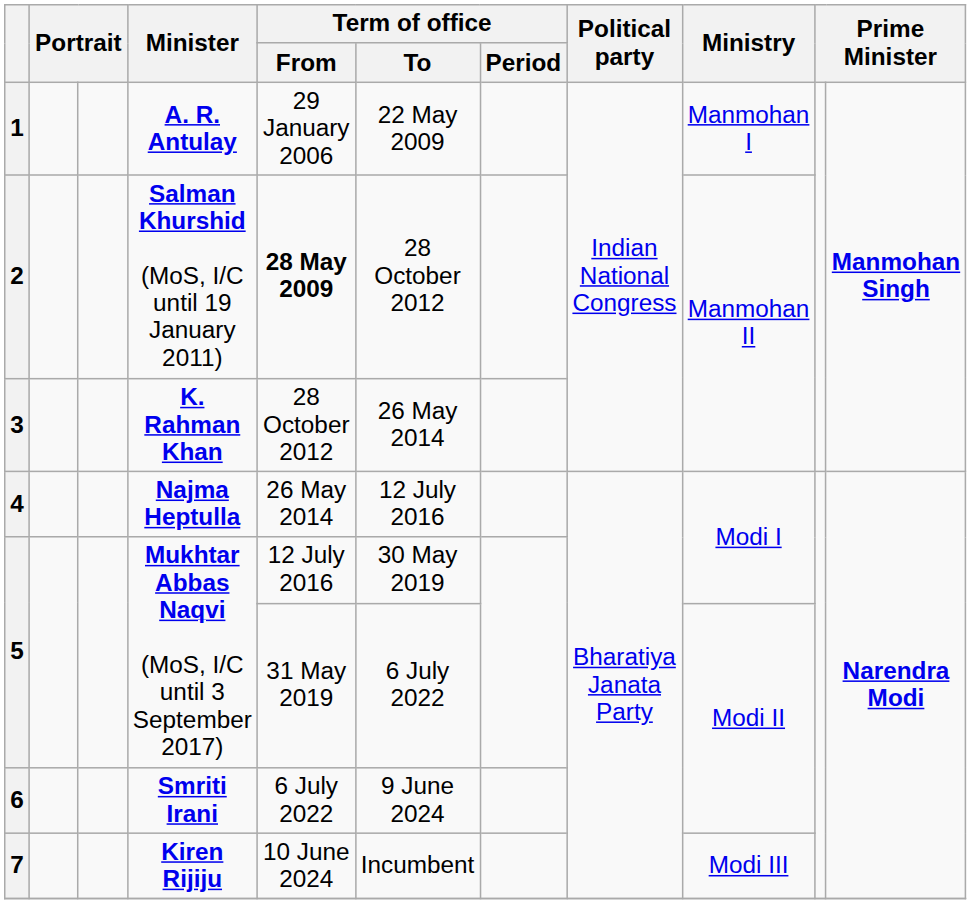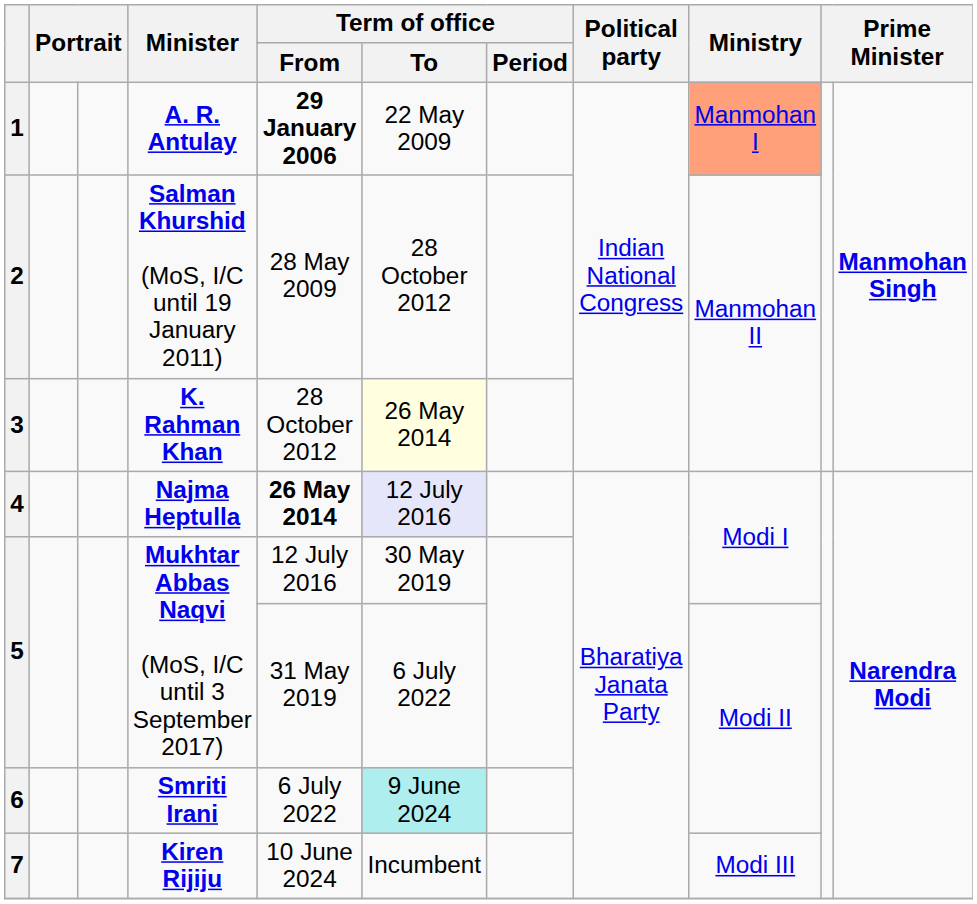(306, 128) normal -> (310, 128) bold
(749, 128) no background -> (755, 128) lightsalmon background
(306, 276) bold -> (310, 276) normal
(418, 424) no background -> (424, 424) lightyellow background
(306, 503) normal -> (310, 503) bold
(417, 503) no background -> (424, 503) lavender background
(417, 799) no background -> (424, 799) paleturquoise background
